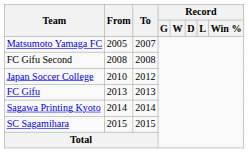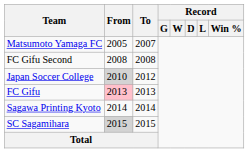(117, 76) no background -> (117, 76) lightgrey background
(117, 92) no background -> (117, 92) pink background
(117, 124) no background -> (117, 124) lightgrey background
